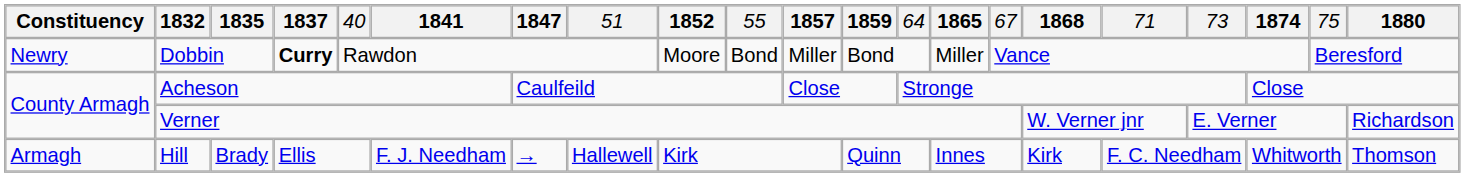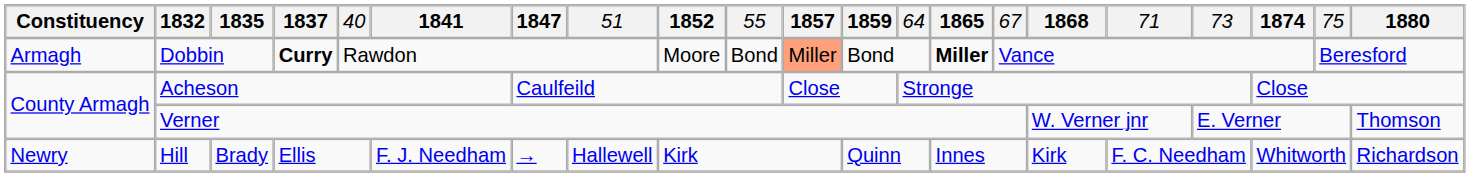(39, 54) Newry -> (46, 54) Armagh
(813, 54) no background -> (813, 54) lightsalmon background
(960, 54) normal -> (962, 54) bold
(1403, 121) Richardson -> (1399, 121) Thomson
(46, 154) Armagh -> (39, 154) Newry
(1394, 154) Thomson -> (1408, 154) Richardson
